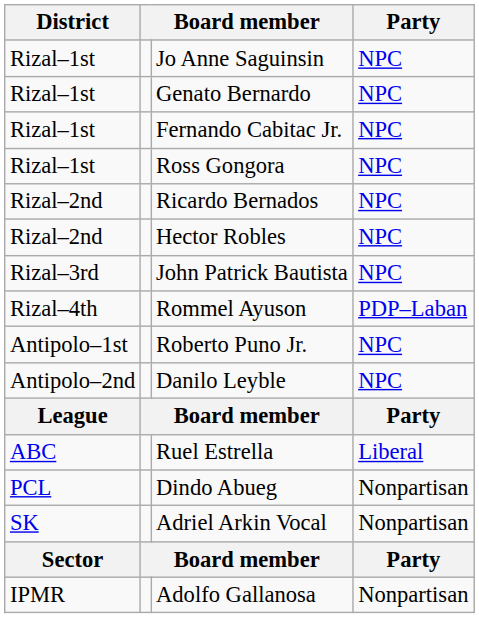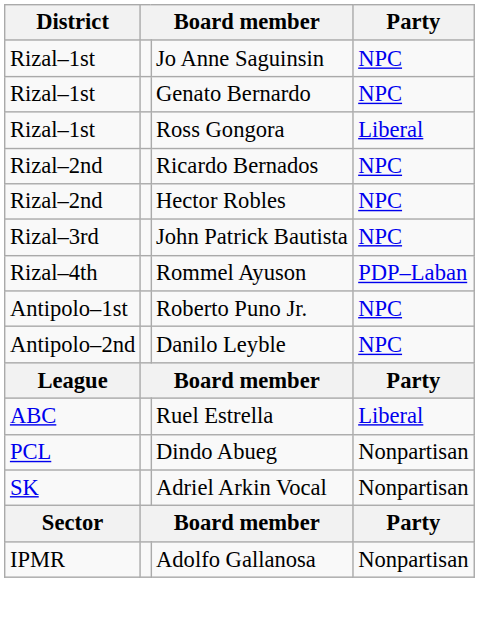- row: (249, 129)
(380, 165) NPC -> (391, 129) Liberal
